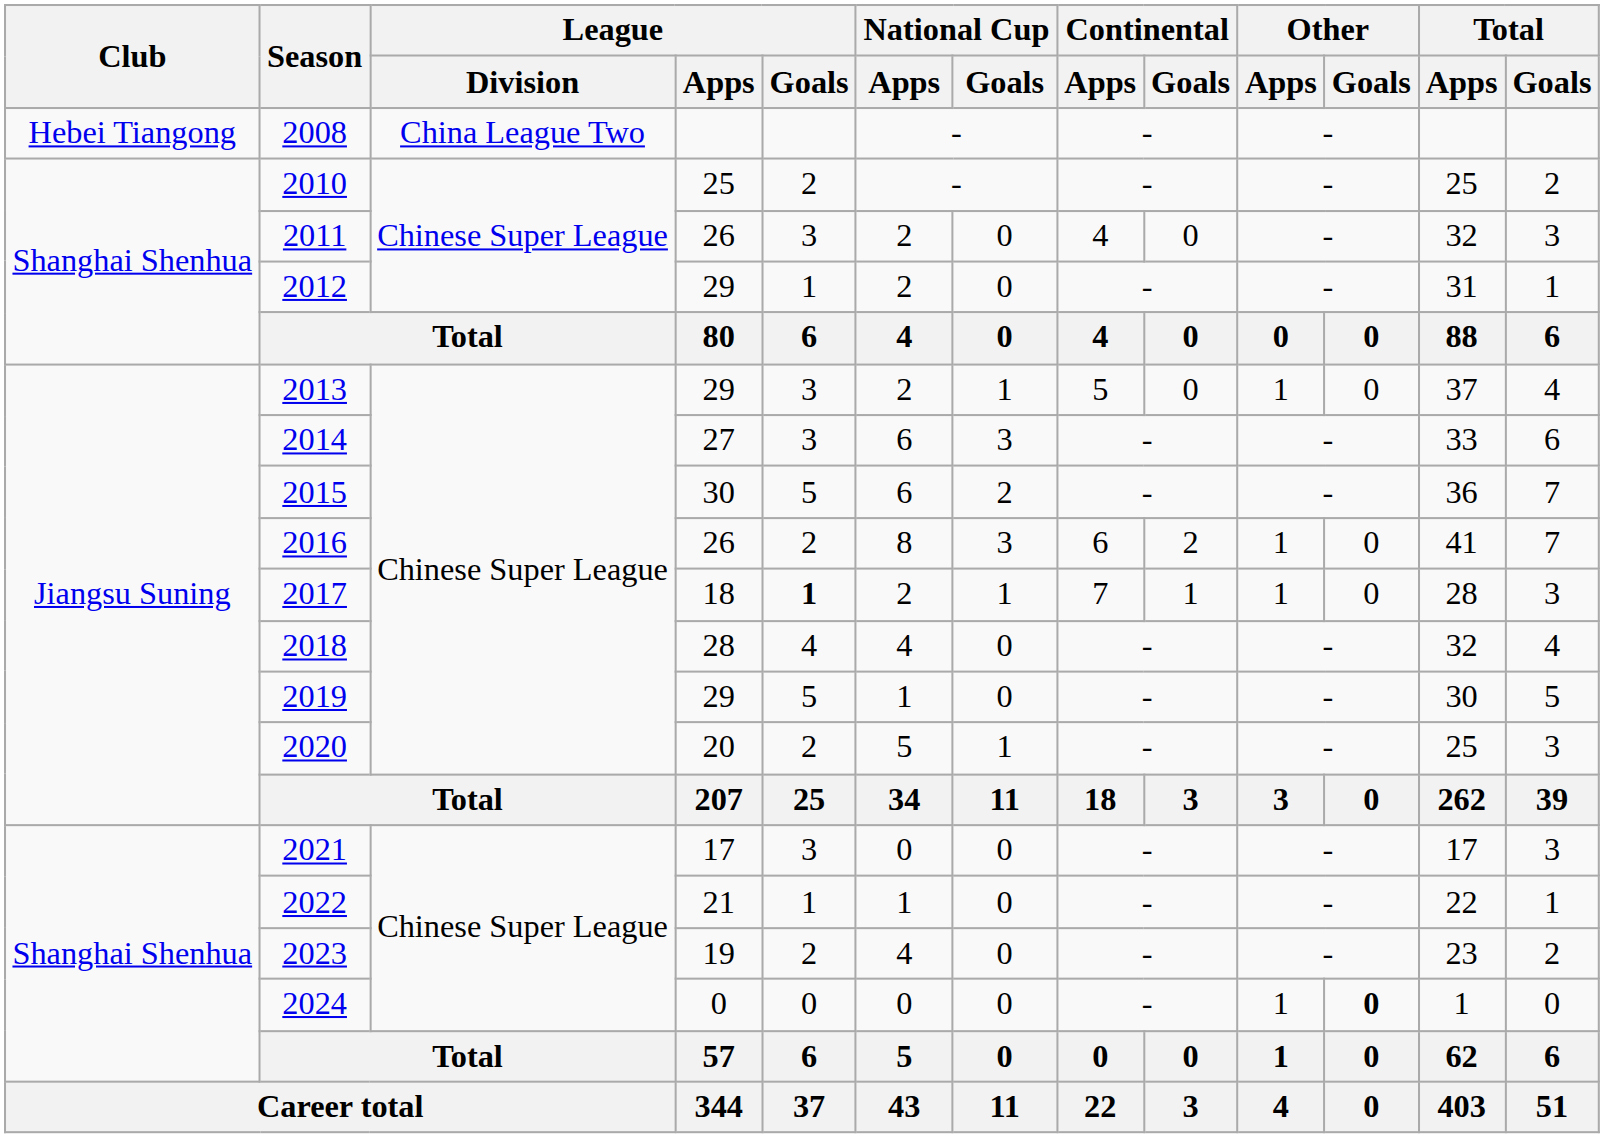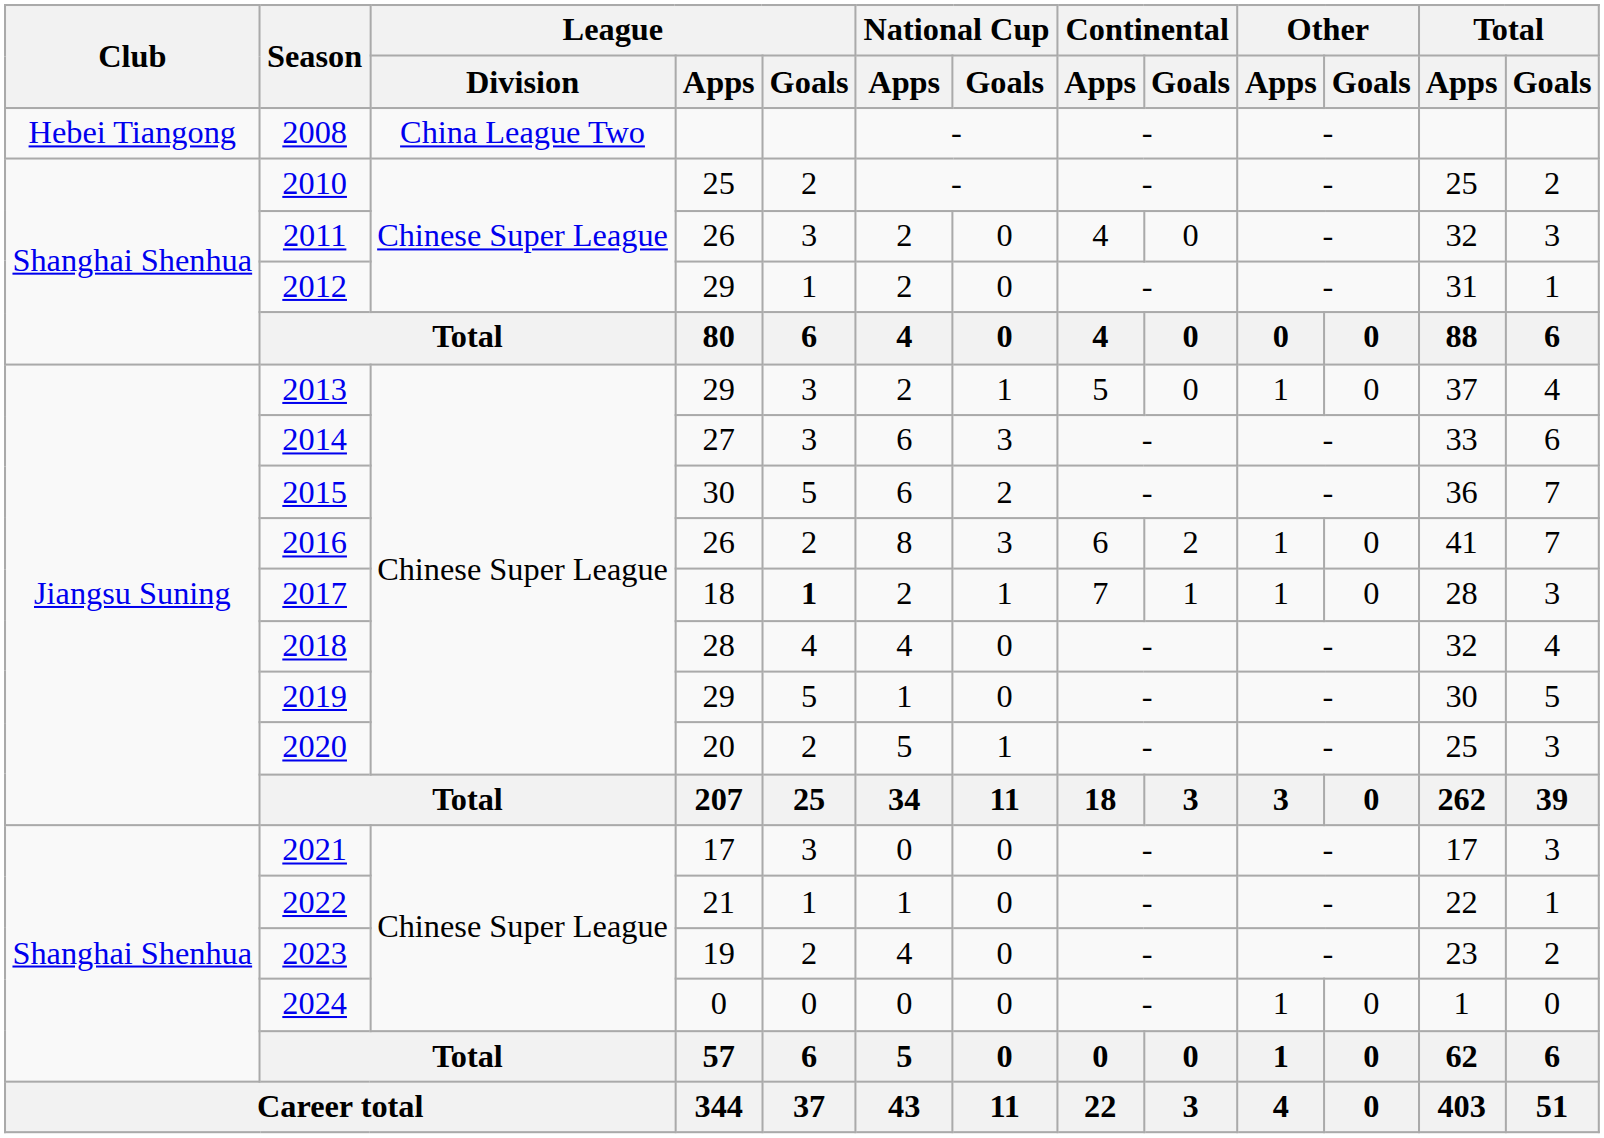(1371, 1004) bold -> (1371, 1004) normal
